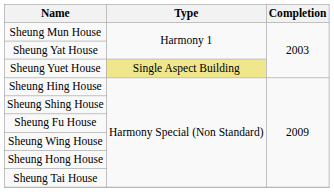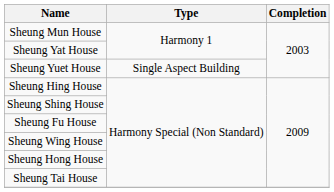(186, 68) khaki background -> (186, 68) no background
